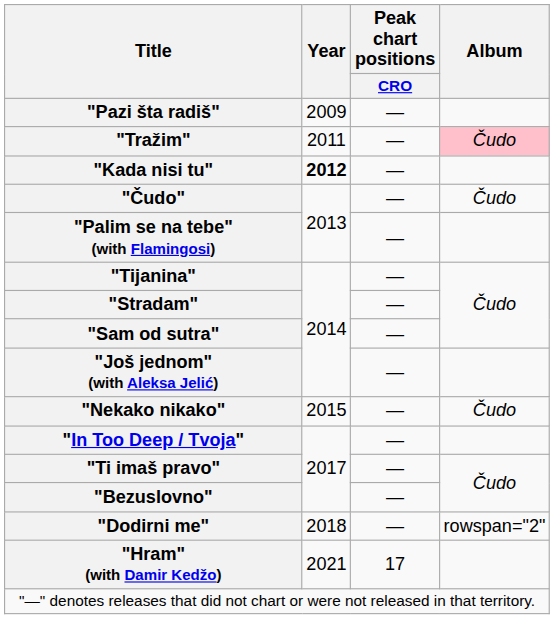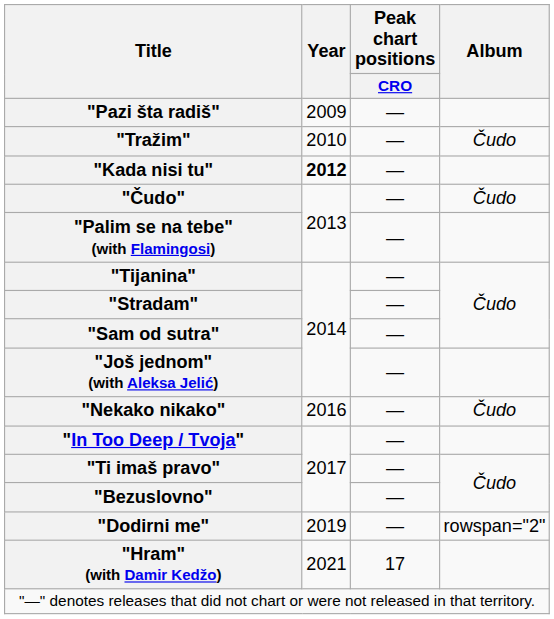(326, 141) 2011 -> (326, 141) 2010
(494, 141) pink background -> (494, 141) no background
(326, 411) 2015 -> (326, 411) 2016
(326, 525) 2018 -> (326, 525) 2019
